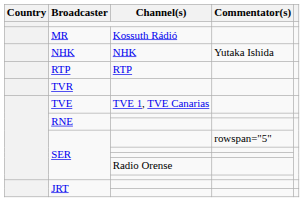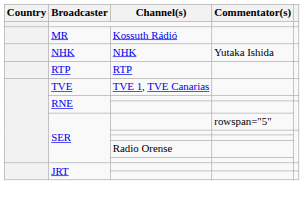- row: (62, 87)
